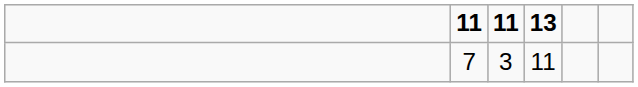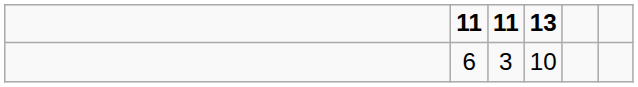(469, 61) 7 -> (469, 61) 6
(543, 61) 11 -> (543, 61) 10
